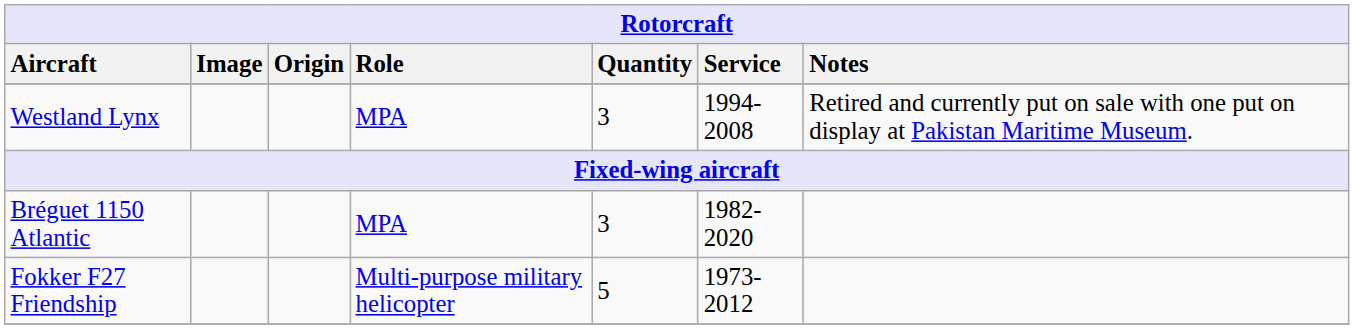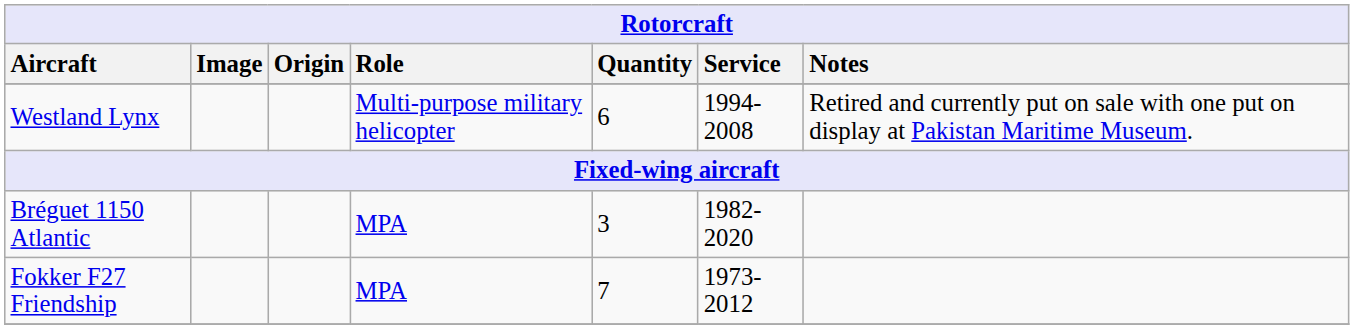(381, 116) MPA -> (469, 116) Multi-purpose military helicopter
(603, 116) 3 -> (603, 116) 6
(469, 290) Multi-purpose military helicopter -> (381, 290) MPA
(603, 290) 5 -> (603, 290) 7
